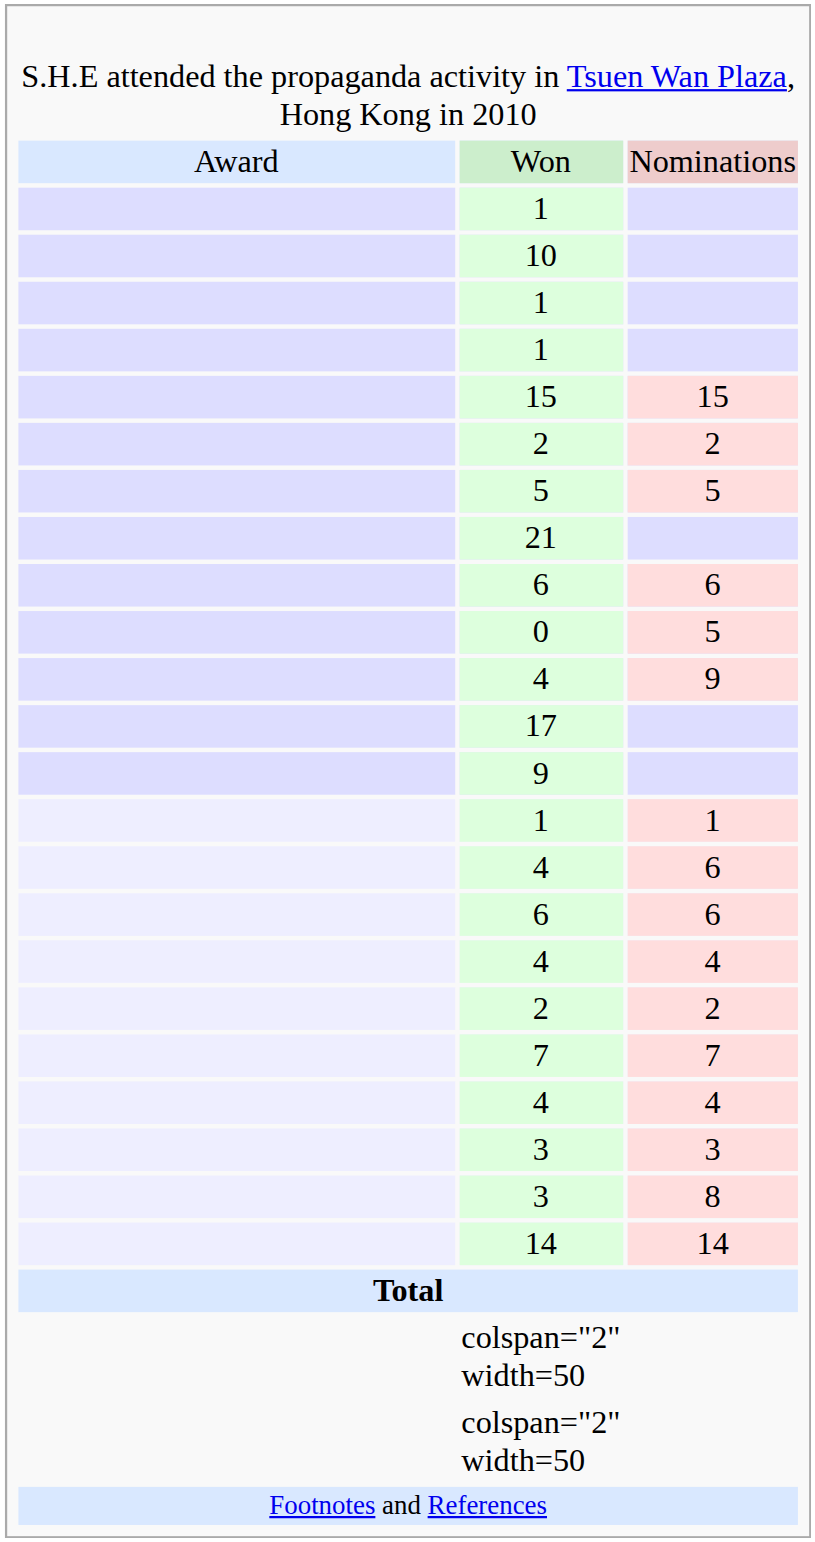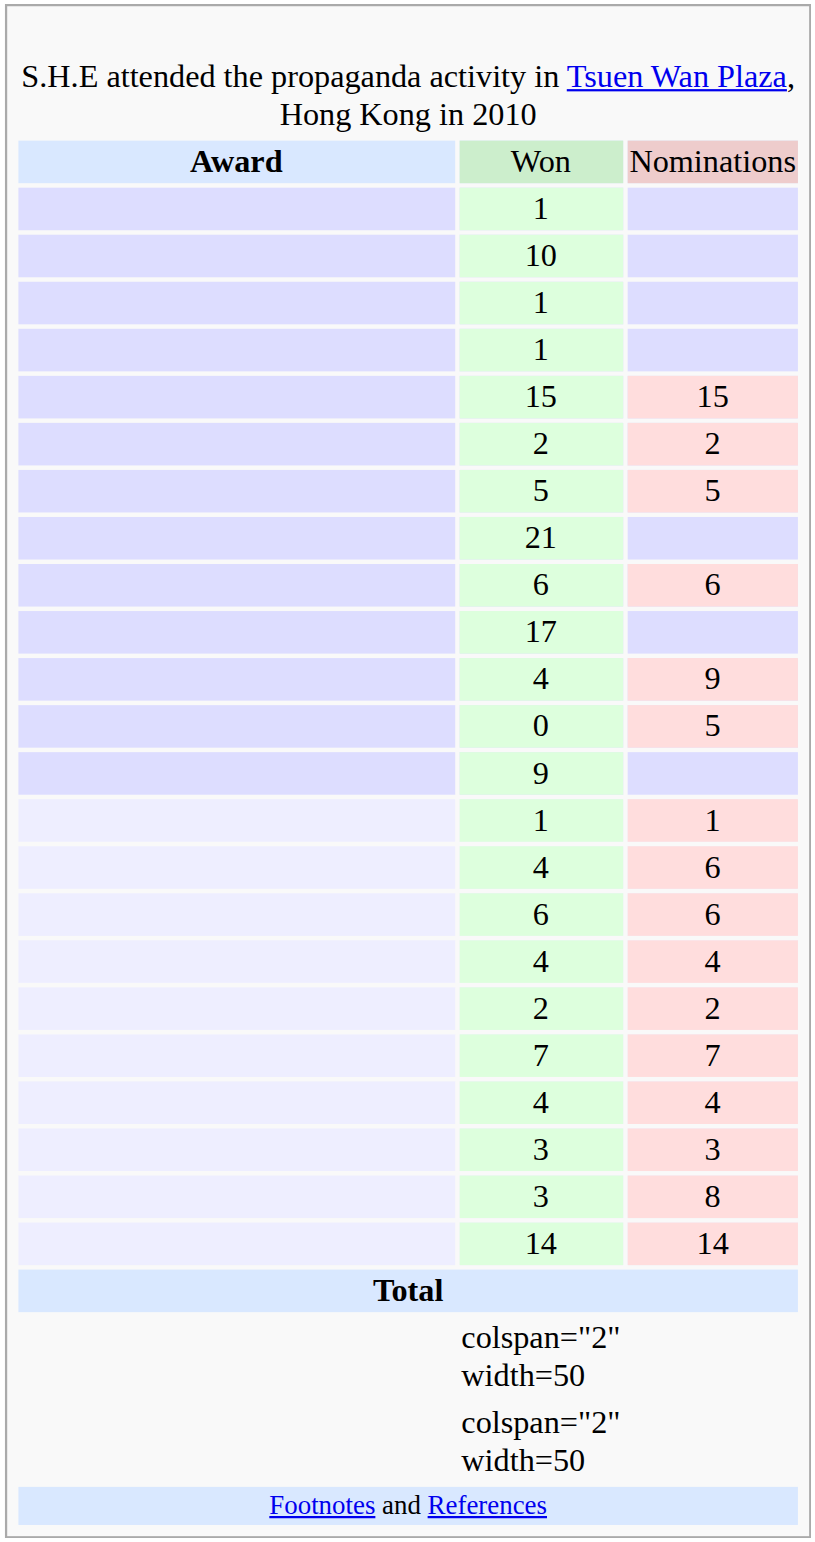(236, 161) normal -> (236, 161) bold
rows swapped: (541, 631) <-> (541, 725)
